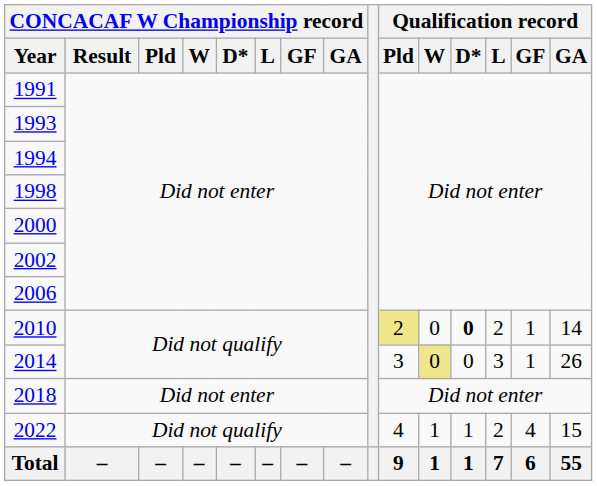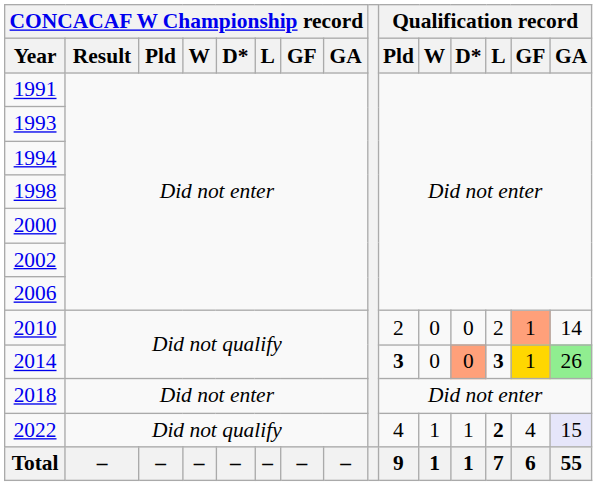(398, 327) khaki background -> (398, 327) no background
(468, 327) bold -> (468, 327) normal
(530, 327) no background -> (530, 327) lightsalmon background
(398, 361) normal -> (398, 361) bold
(435, 361) khaki background -> (435, 361) no background
(468, 361) no background -> (468, 361) lightsalmon background
(498, 361) normal -> (498, 361) bold
(530, 361) no background -> (530, 361) gold background
(571, 361) no background -> (571, 361) lightgreen background
(498, 429) normal -> (498, 429) bold
(571, 429) no background -> (571, 429) lavender background
